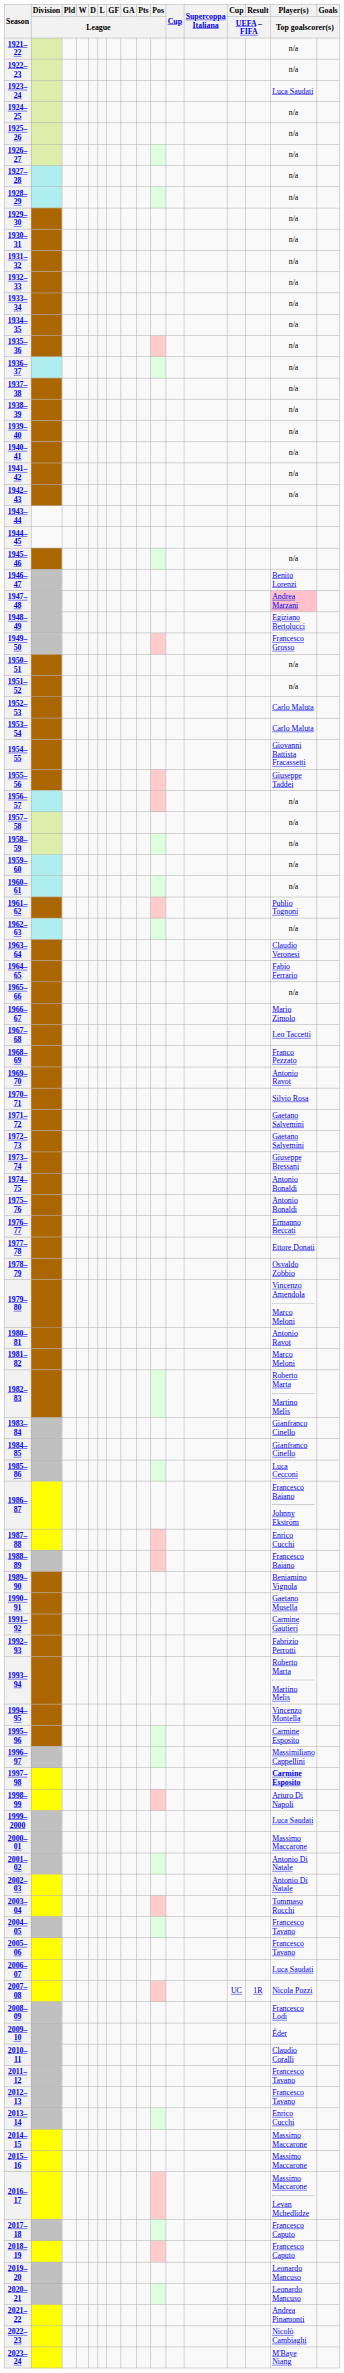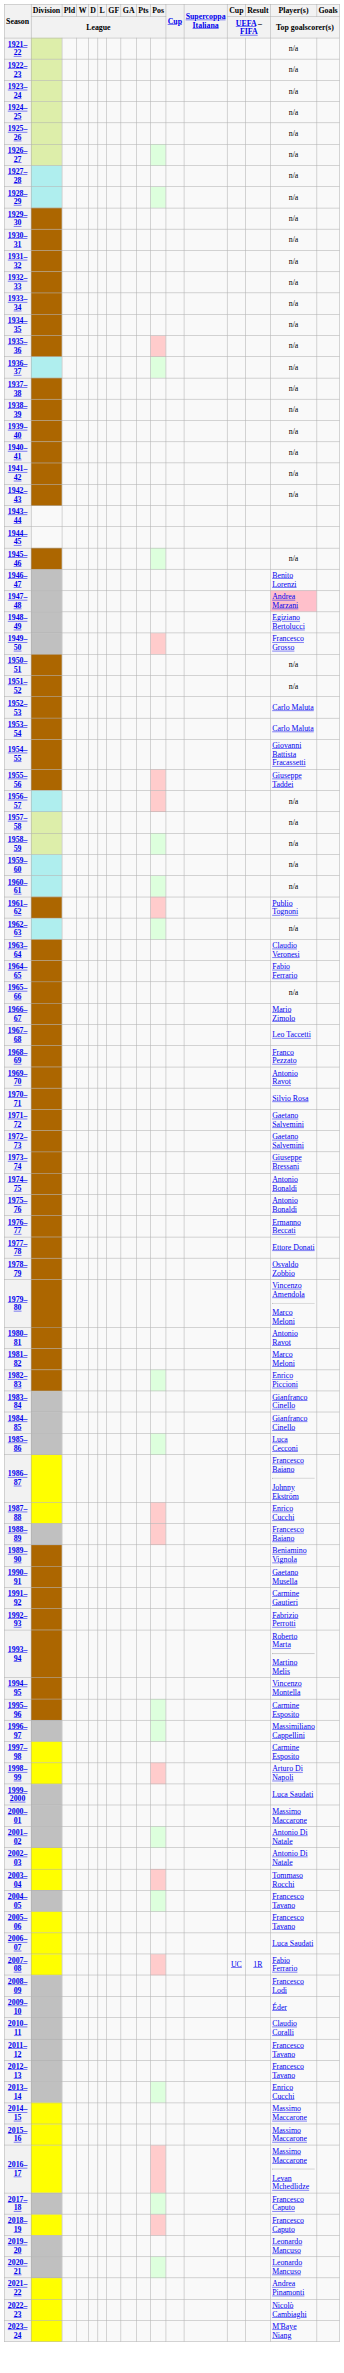(293, 91) Luca Saudati -> (294, 91) n/a
(294, 1393) Roberto Marta Martino Melis -> (285, 1380) Enrico Piccioni
(287, 1778) bold -> (286, 1752) normal
(292, 1991) Nicola Pozzi -> (285, 1964) Fabio Ferrario
